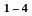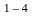(16, 8) bold -> (16, 8) normal
